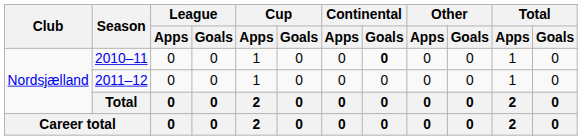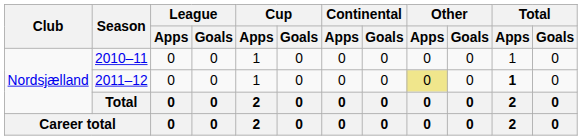(384, 59) bold -> (384, 59) normal
(427, 80) no background -> (427, 80) khaki background
(512, 80) normal -> (512, 80) bold
